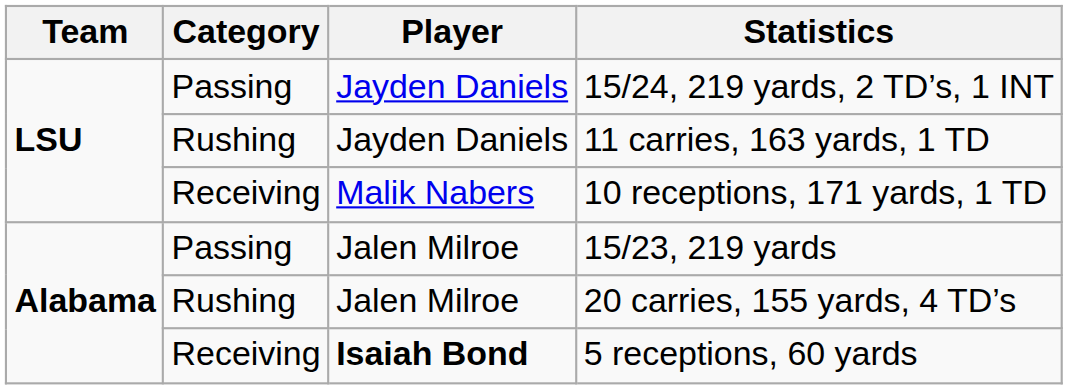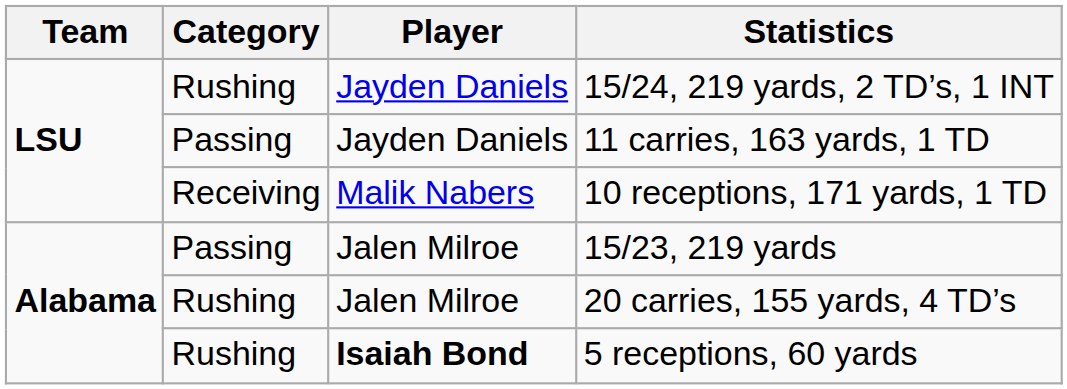(232, 86) Passing -> (234, 86) Rushing
(234, 139) Rushing -> (232, 139) Passing
(246, 355) Receiving -> (234, 355) Rushing
